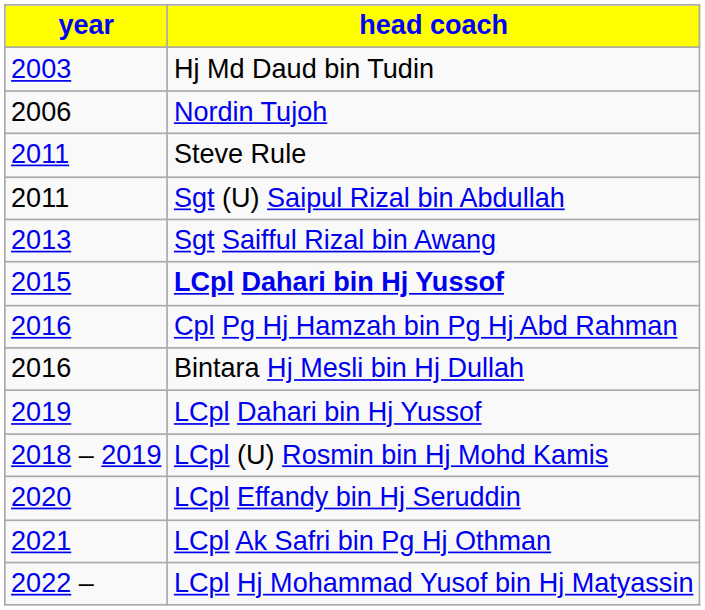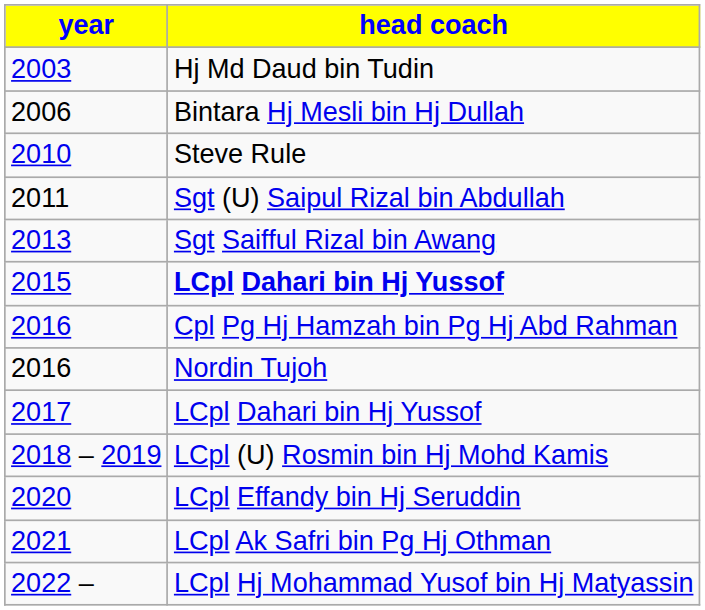(251, 111) Nordin Tujoh -> (349, 111) Bintara Hj Mesli bin Hj Dullah
(40, 154) 2011 -> (41, 154) 2010
(349, 369) Bintara Hj Mesli bin Hj Dullah -> (251, 369) Nordin Tujoh
(41, 411) 2019 -> (41, 411) 2017
